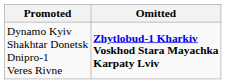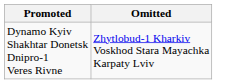(156, 50) bold -> (151, 50) normal
